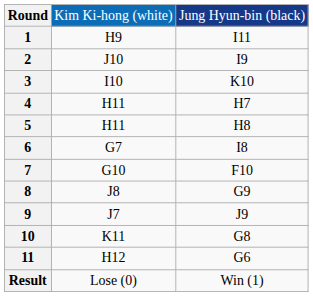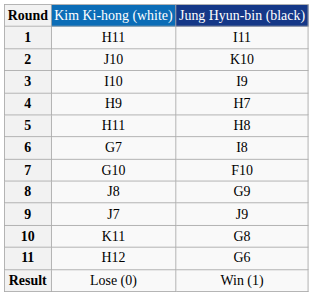(113, 37) H9 -> (113, 37) H11
(242, 59) I9 -> (242, 59) K10
(242, 81) K10 -> (242, 81) I9
(113, 103) H11 -> (113, 103) H9
